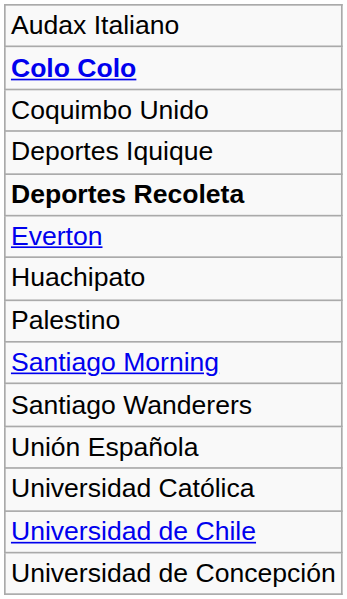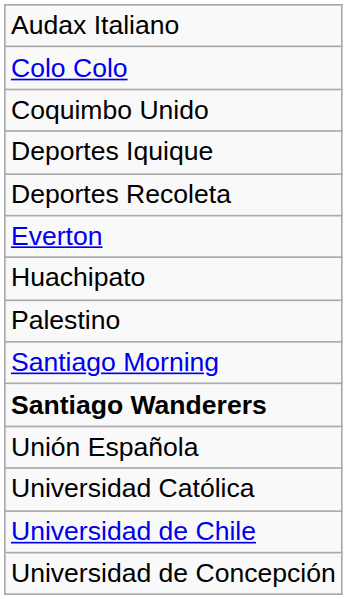(74, 67) bold -> (69, 67) normal
(128, 194) bold -> (121, 194) normal
(132, 404) normal -> (139, 404) bold
